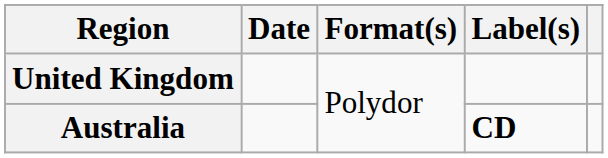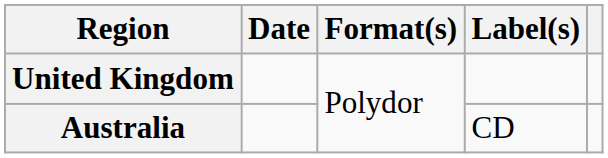(494, 127) bold -> (493, 127) normal
